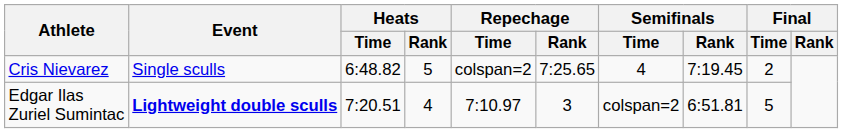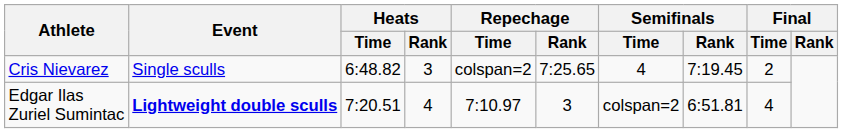(428, 69) 5 -> (428, 69) 3
(769, 105) 5 -> (769, 105) 4
